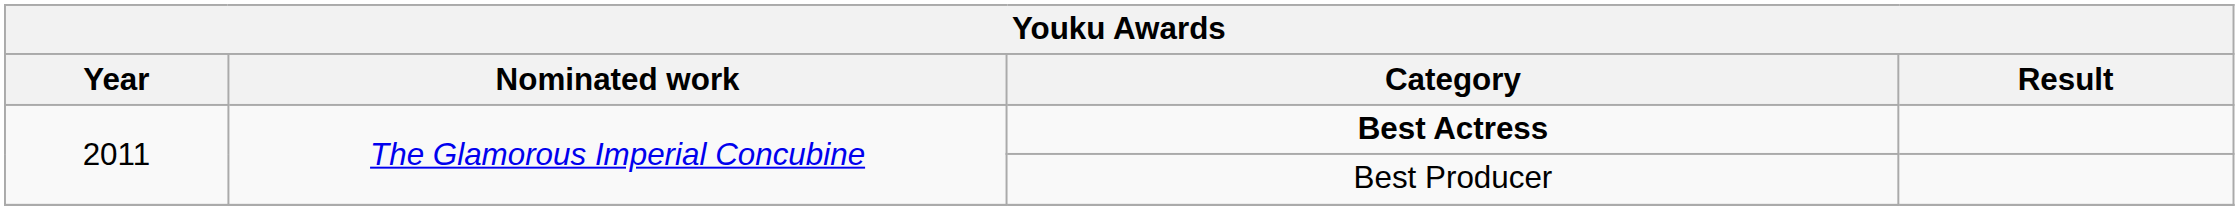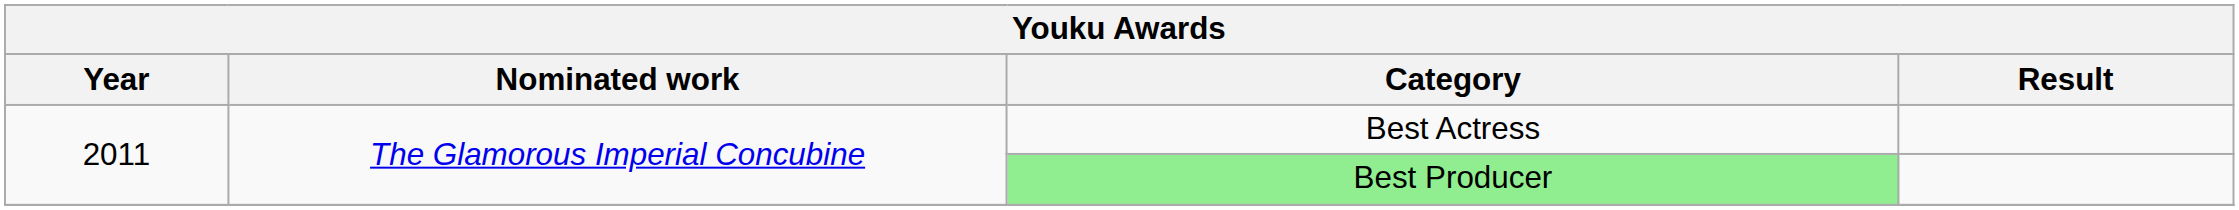(1453, 128) bold -> (1453, 128) normal
(1453, 178) no background -> (1453, 178) lightgreen background
